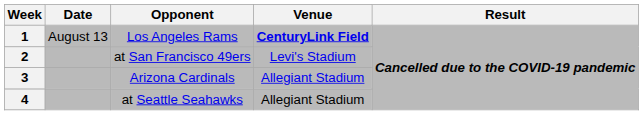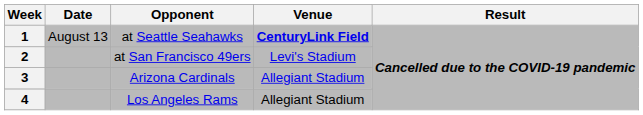(182, 36) Los Angeles Rams -> (182, 36) at Seattle Seahawks
(182, 99) at Seattle Seahawks -> (182, 99) Los Angeles Rams
